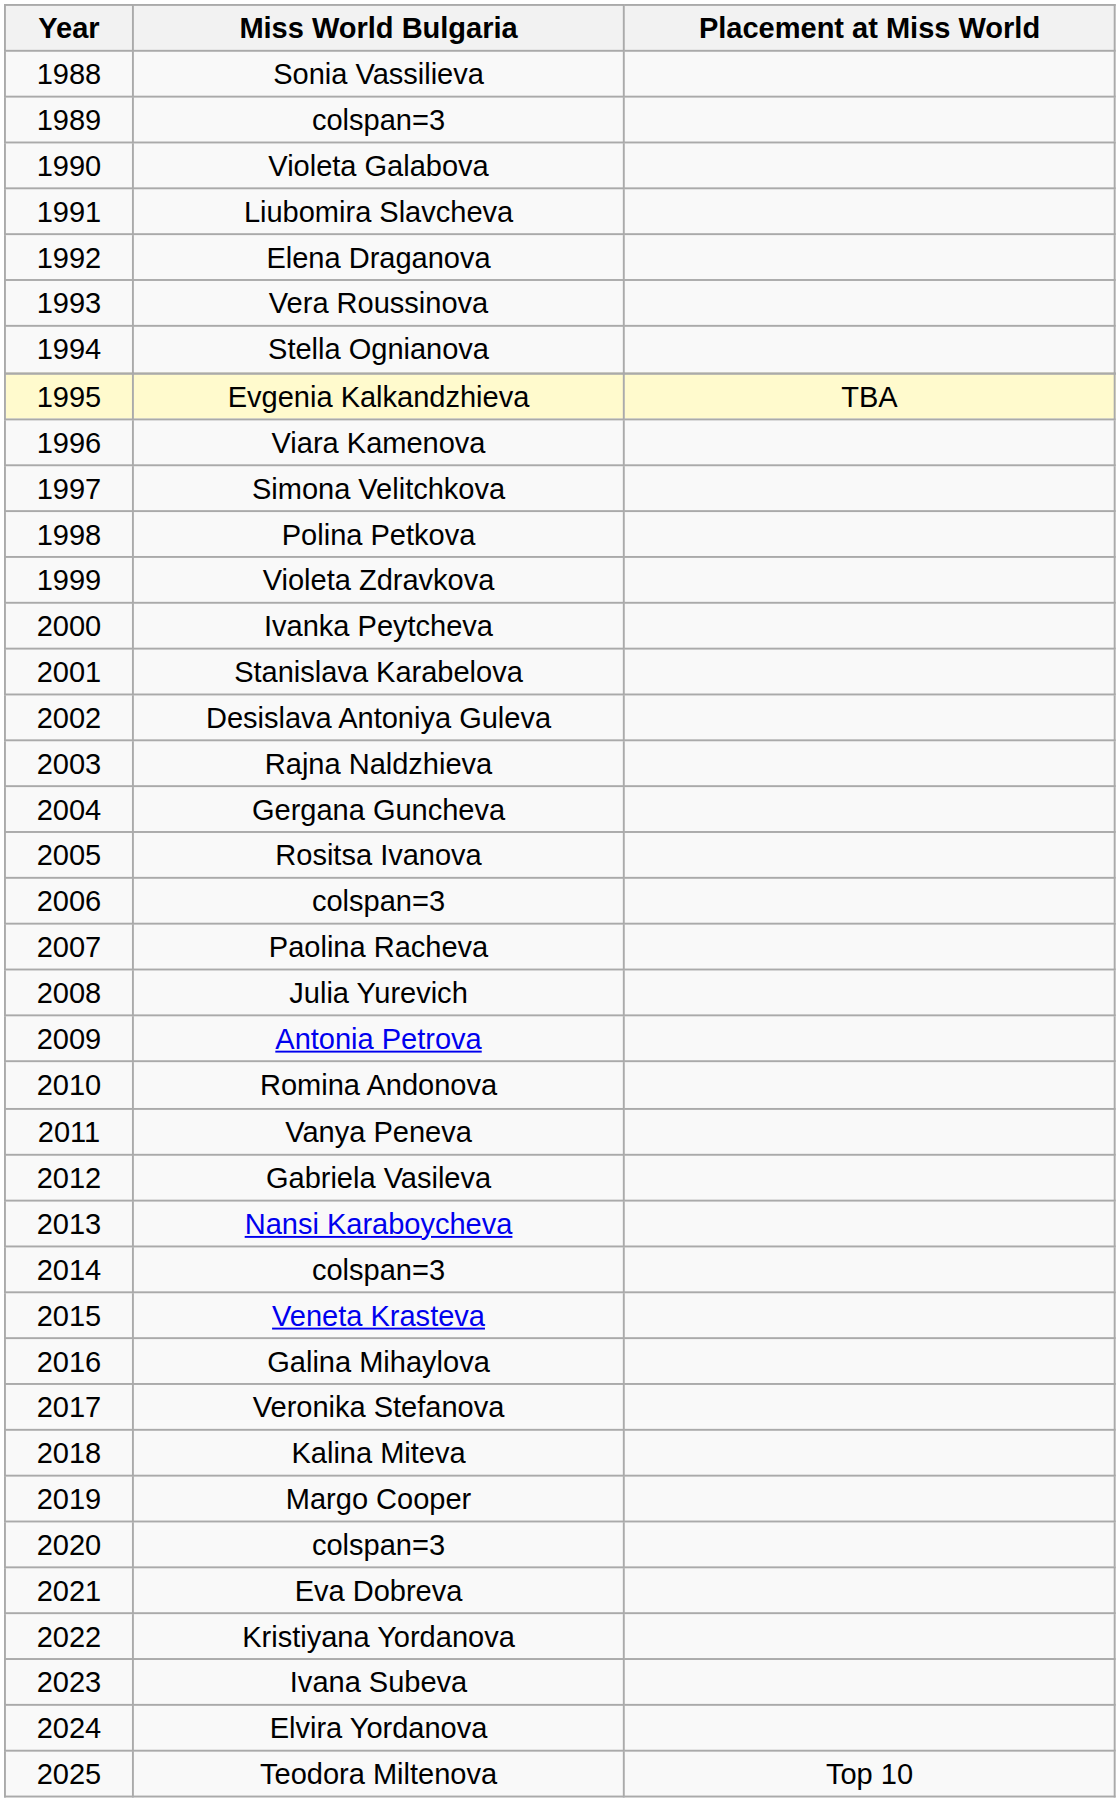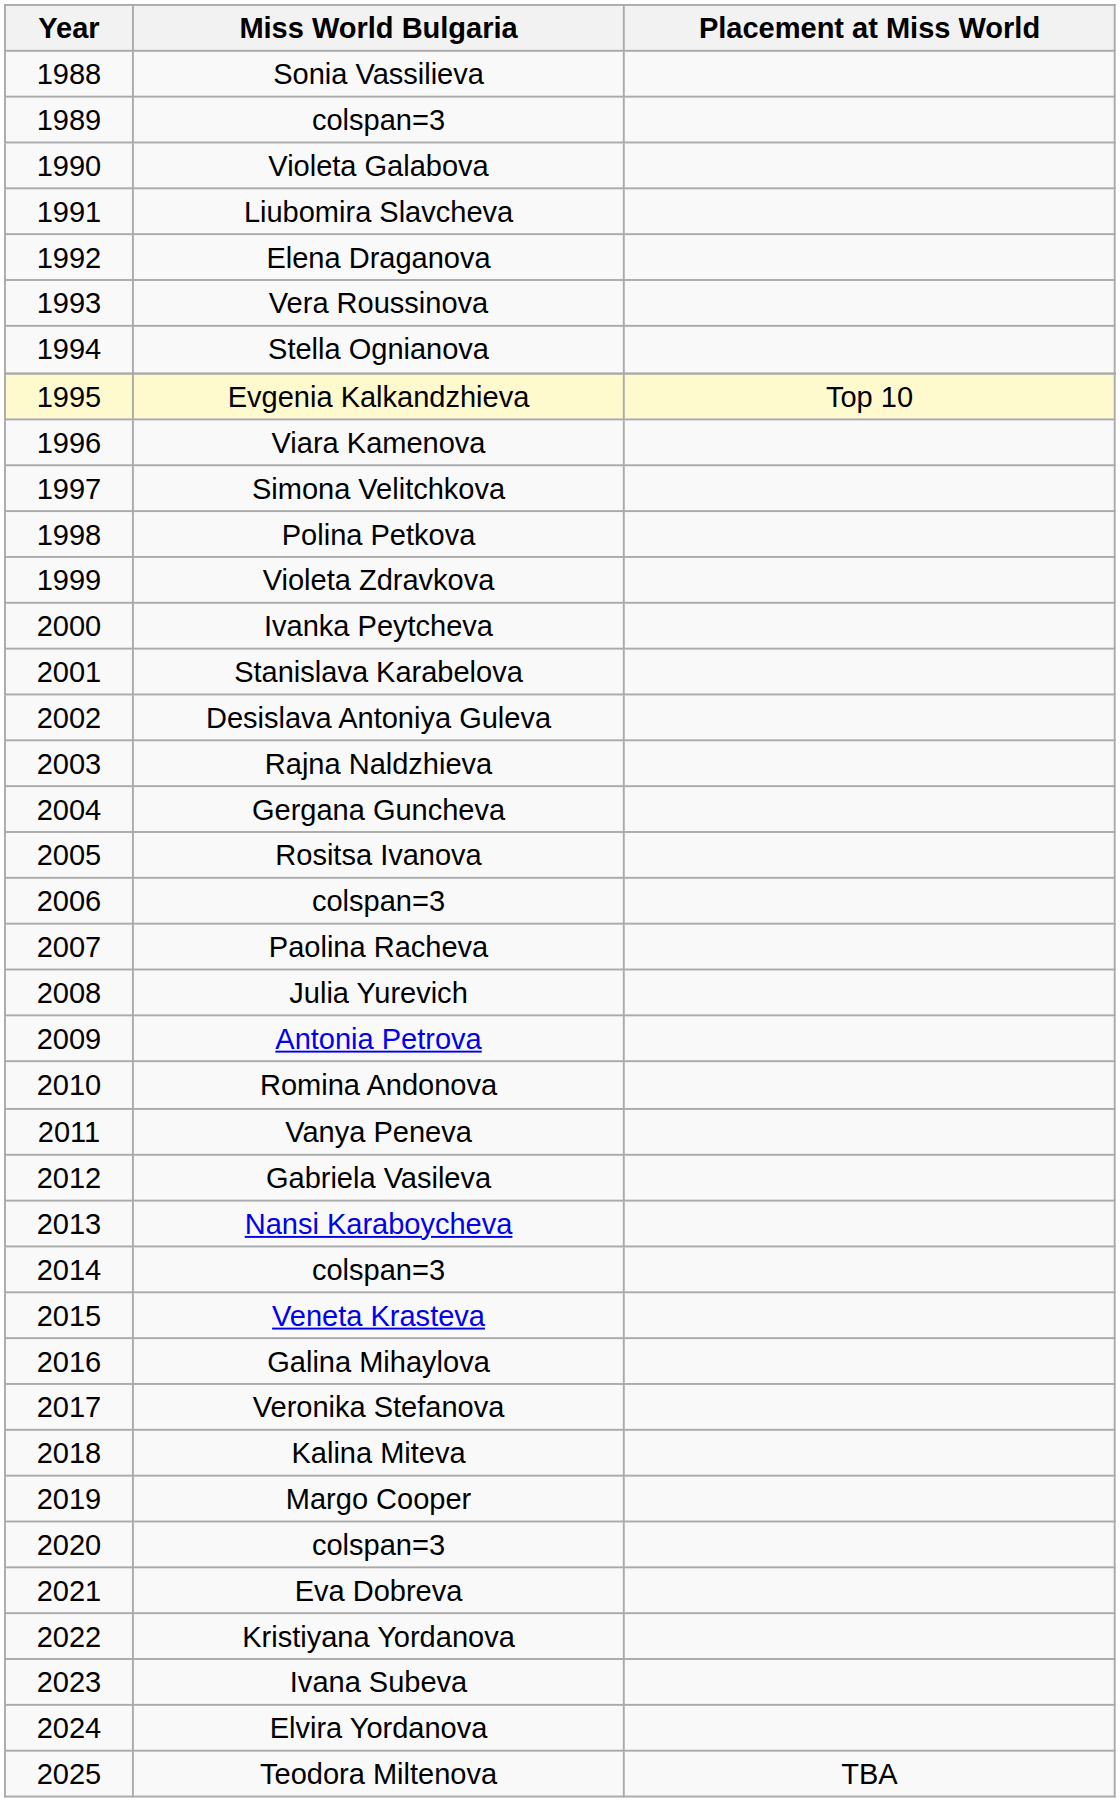(870, 396) TBA -> (870, 396) Top 10
(870, 1775) Top 10 -> (870, 1775) TBA
